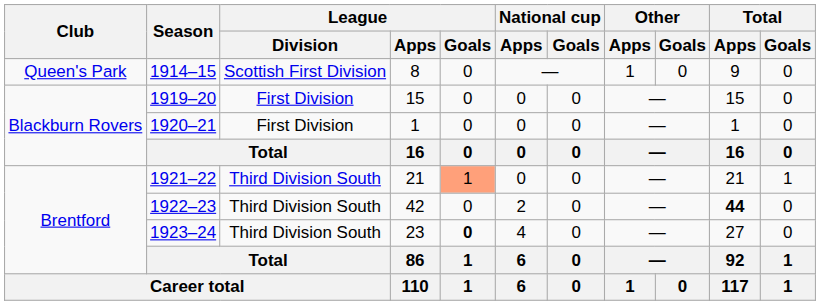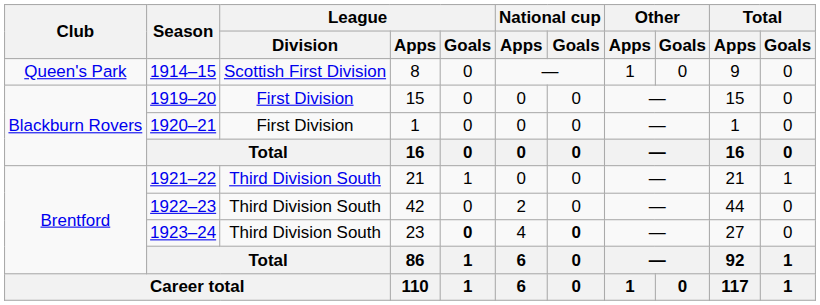(468, 179) lightsalmon background -> (468, 179) no background
(735, 206) bold -> (735, 206) normal
(576, 233) normal -> (576, 233) bold
